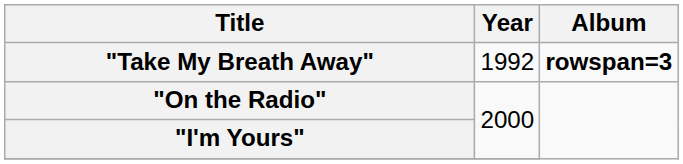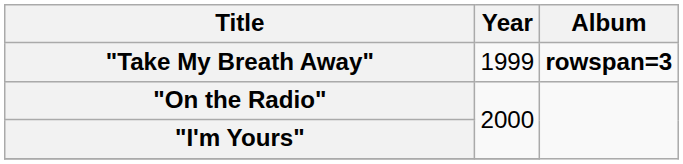(507, 61) 1992 -> (507, 61) 1999
